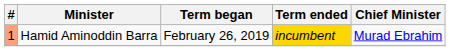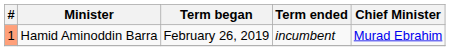(305, 35) gold background -> (305, 35) no background
